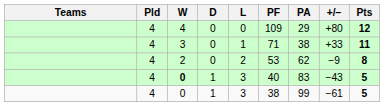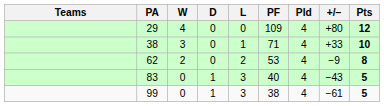columns swapped: (152, 12) <-> (304, 12)
(364, 45) 11 -> (364, 45) 10
(183, 77) bold -> (183, 77) normal
